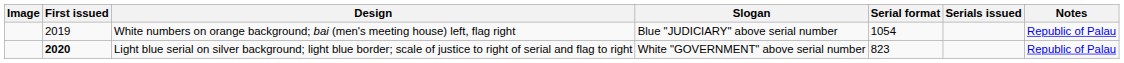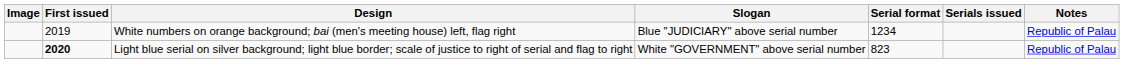(883, 31) 1054 -> (883, 31) 1234
